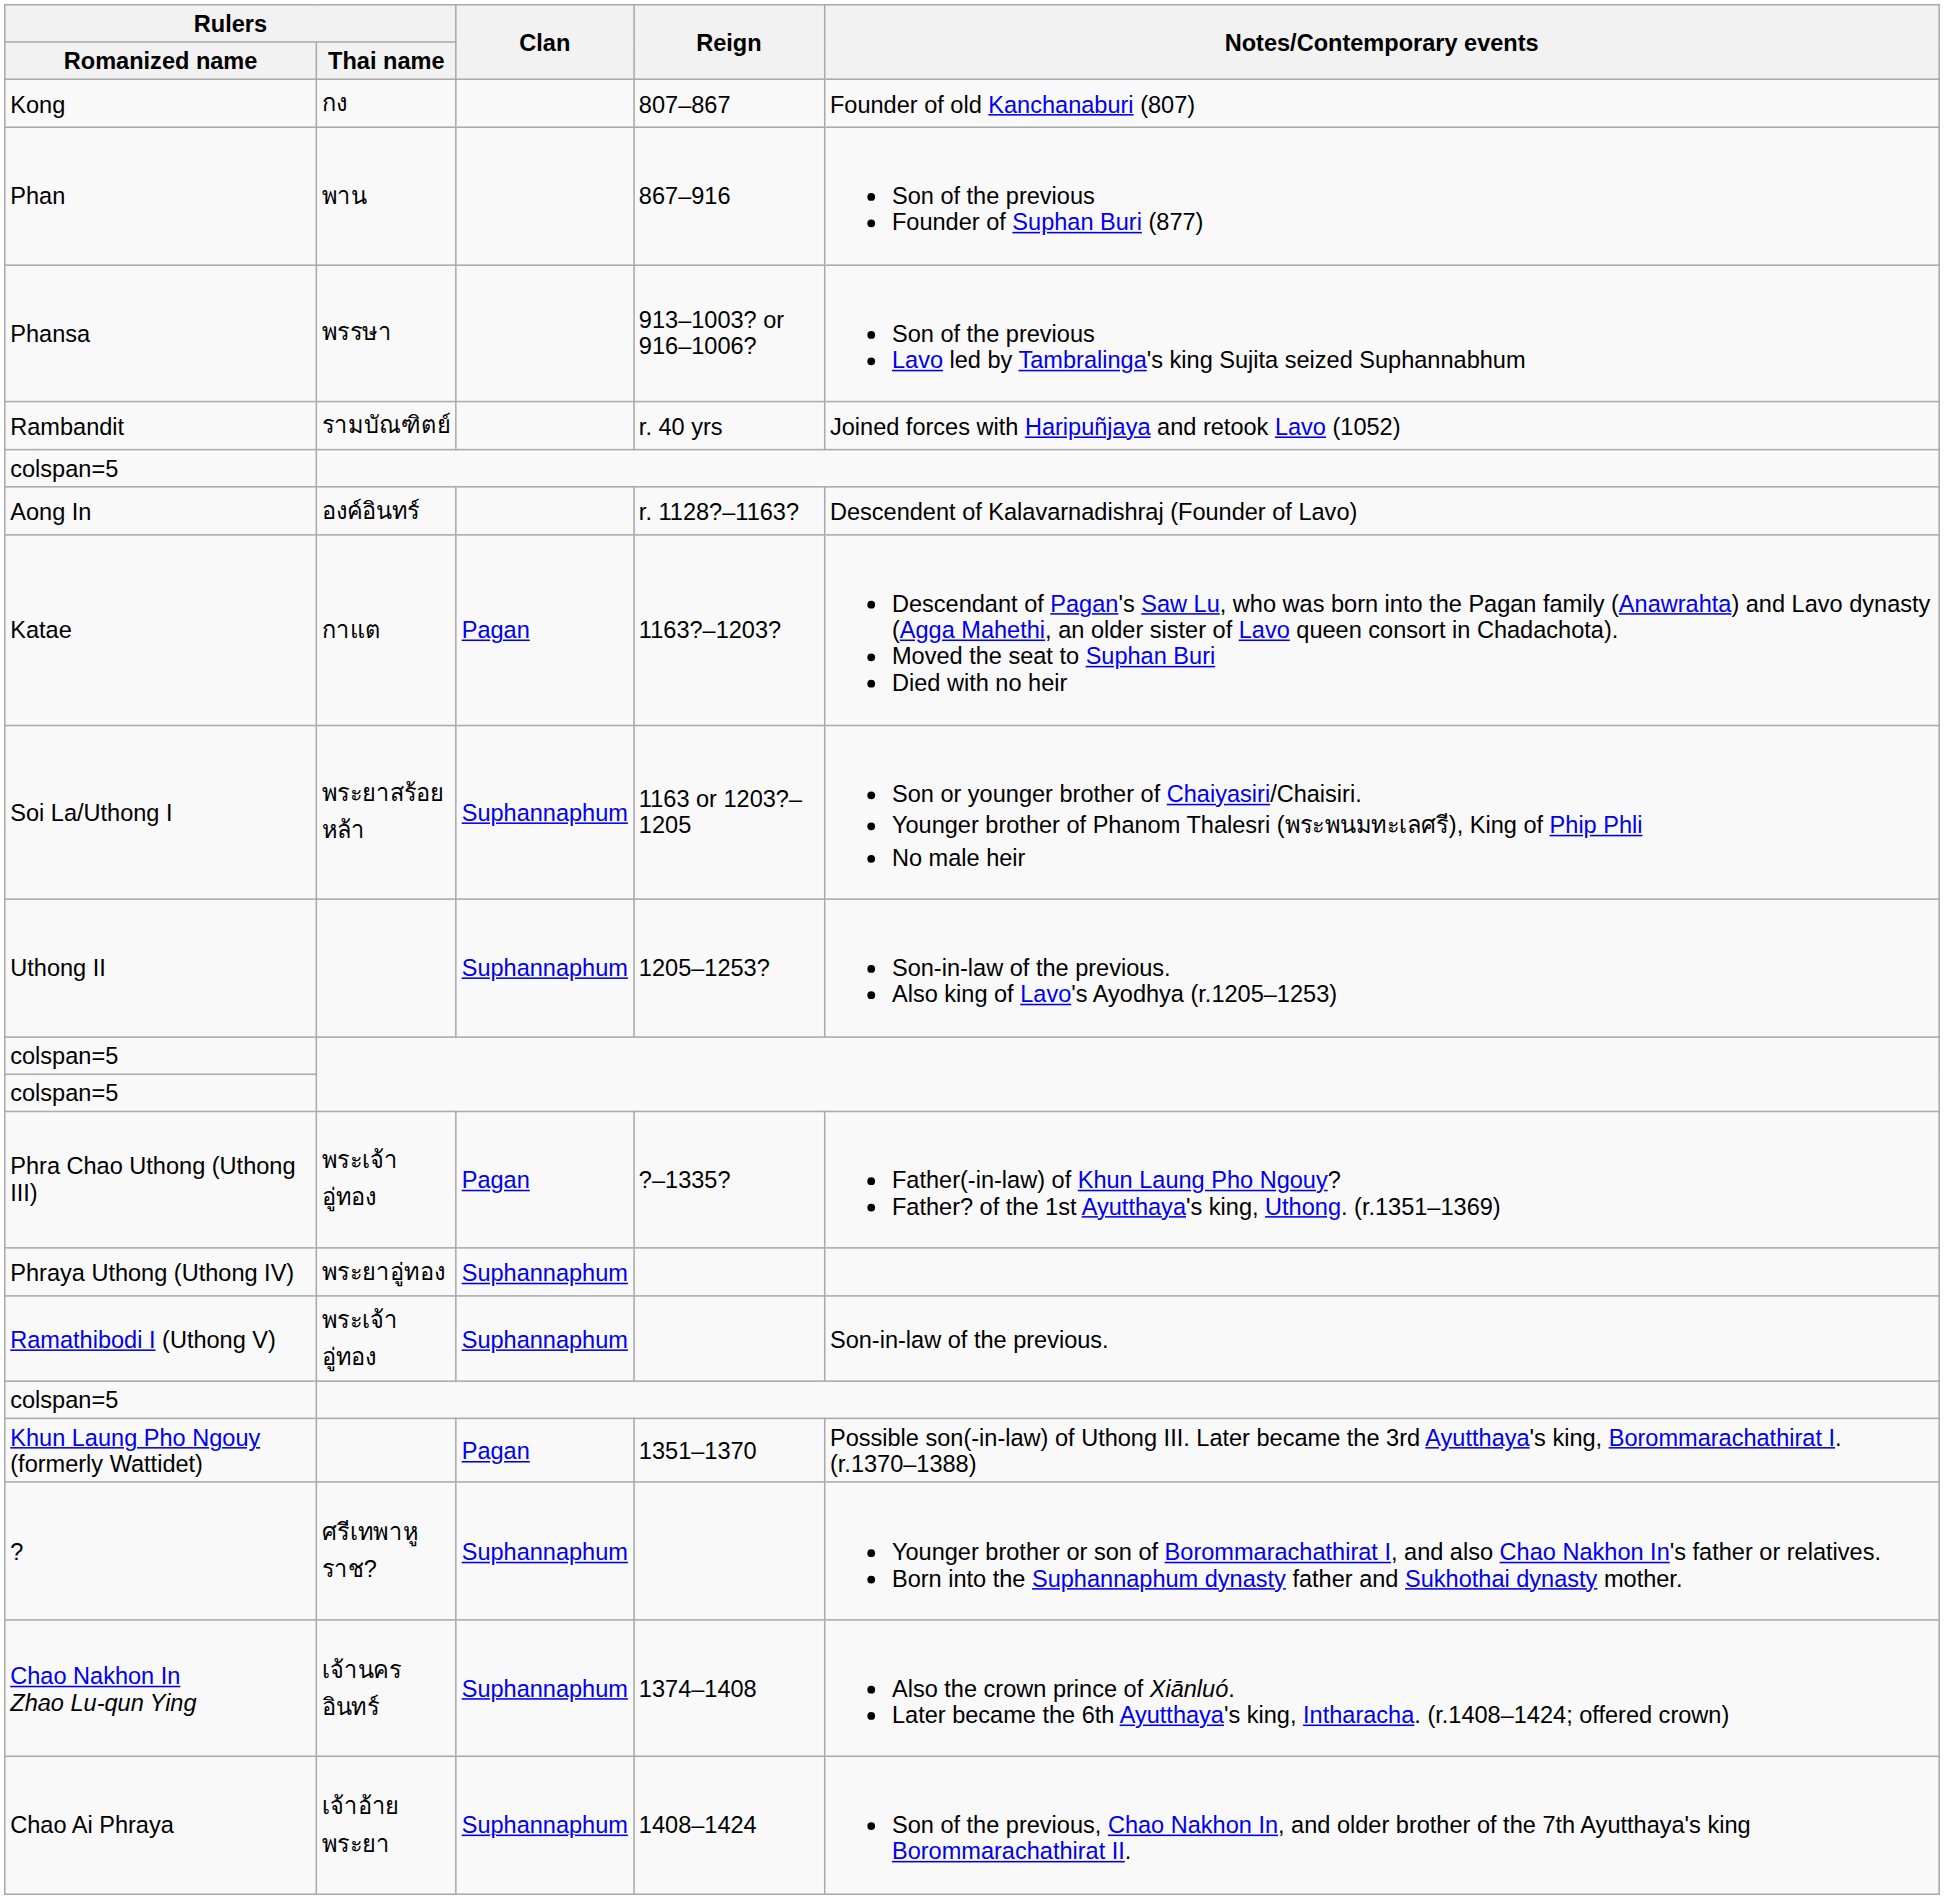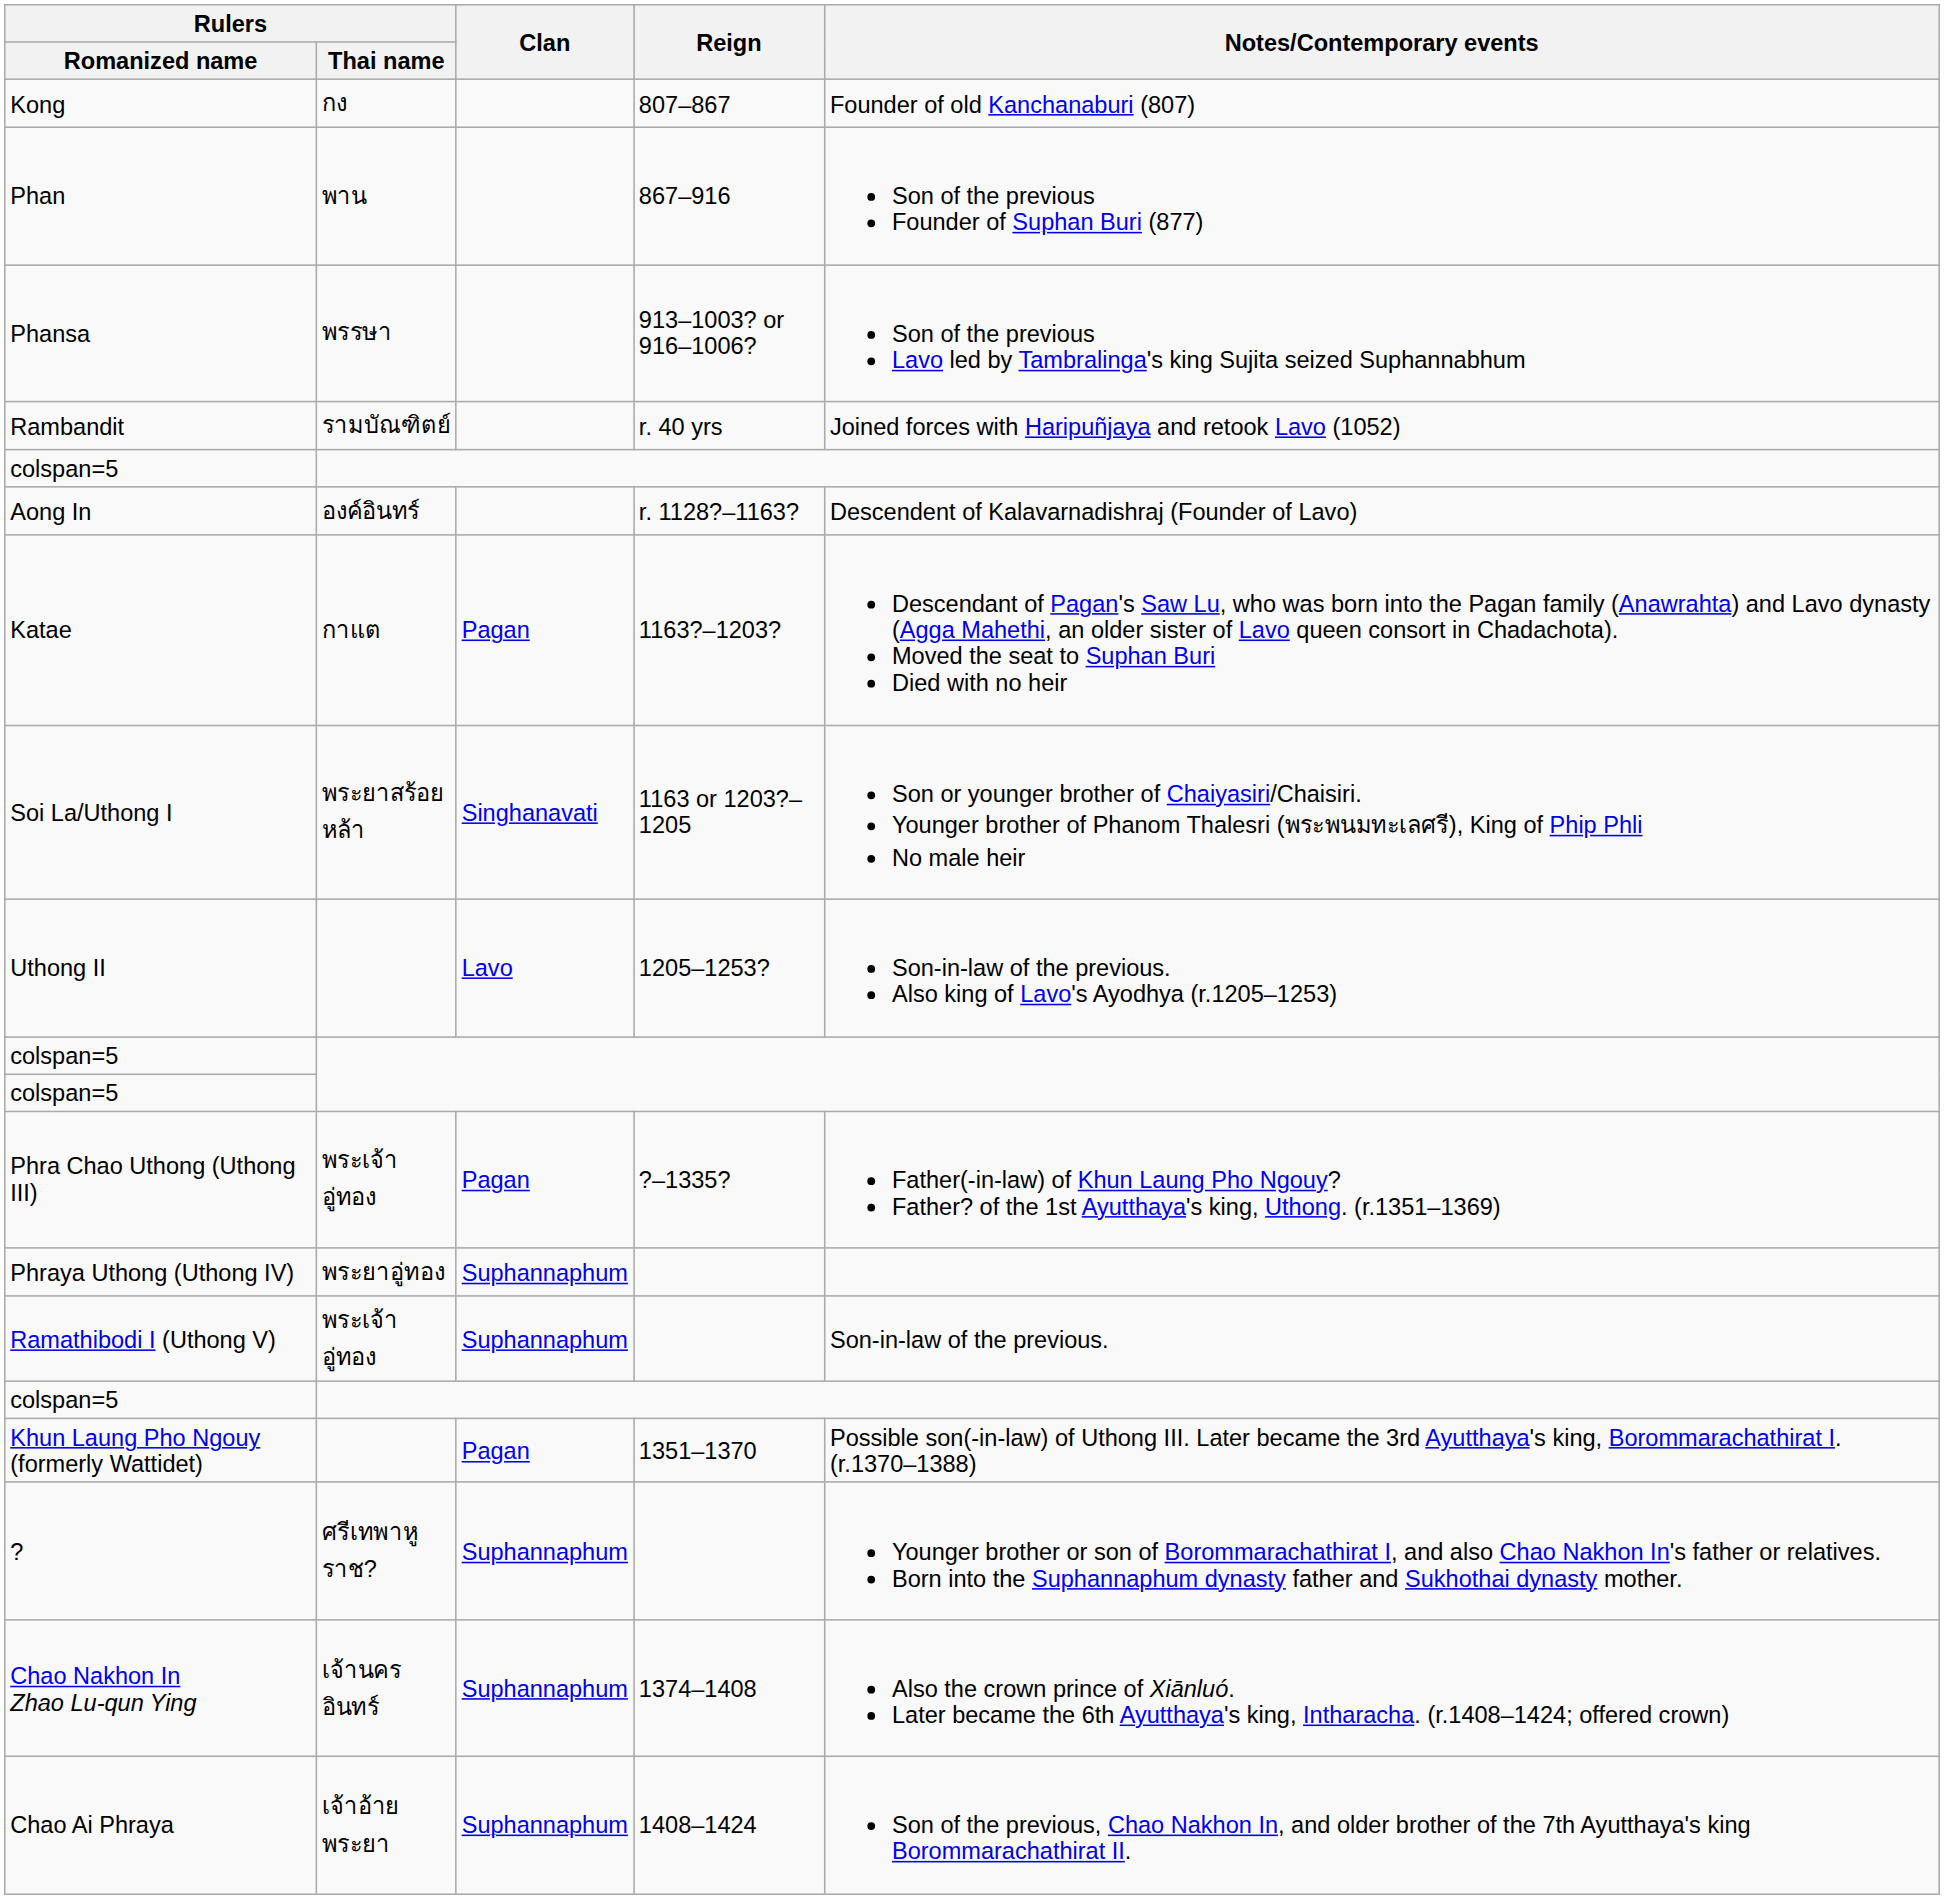(545, 812) Suphannaphum -> (530, 812) Singhanavati
(545, 968) Suphannaphum -> (487, 968) Lavo
